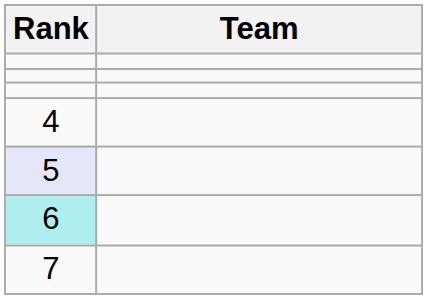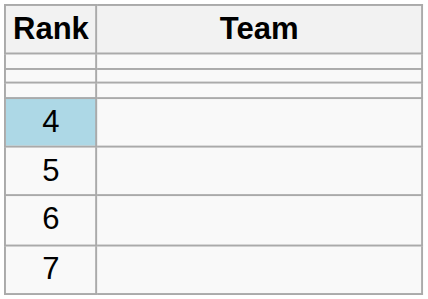(51, 121) no background -> (51, 121) lightblue background
(51, 170) lavender background -> (51, 170) no background
(51, 219) paleturquoise background -> (51, 219) no background
